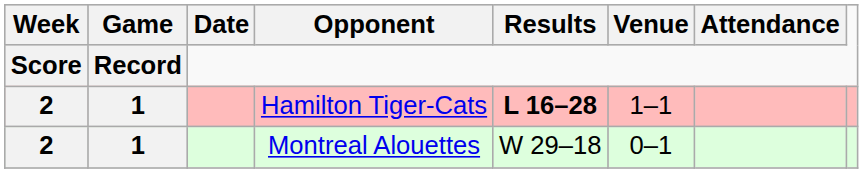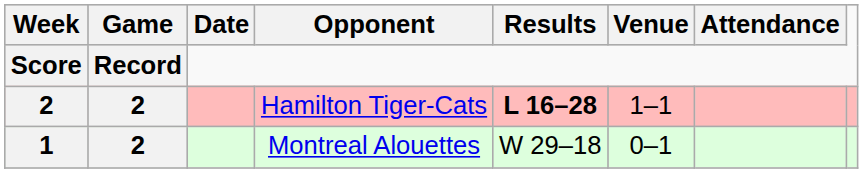(138, 106) 1 -> (138, 106) 2
(46, 146) 2 -> (46, 146) 1
(138, 146) 1 -> (138, 146) 2
